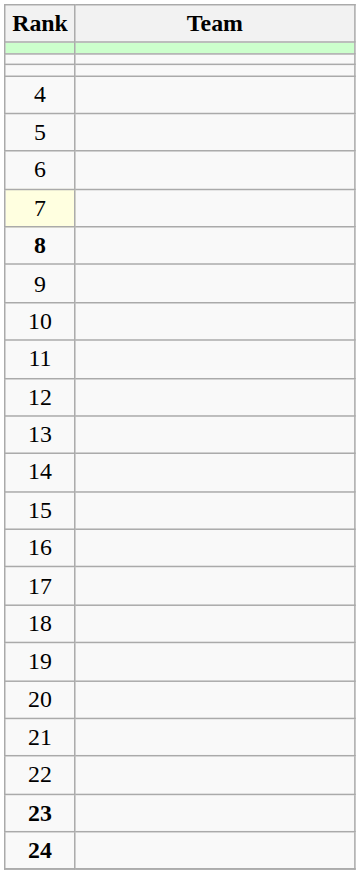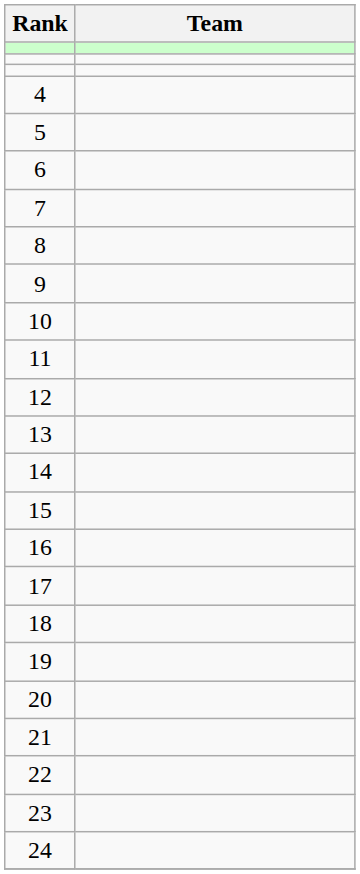(40, 207) lightyellow background -> (40, 207) no background
(40, 245) bold -> (40, 245) normal
(40, 812) bold -> (40, 812) normal
(40, 850) bold -> (40, 850) normal
